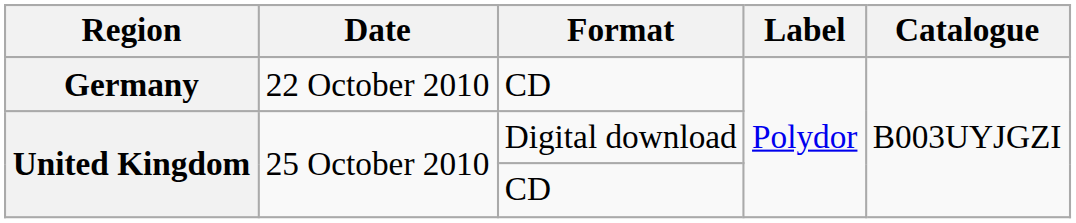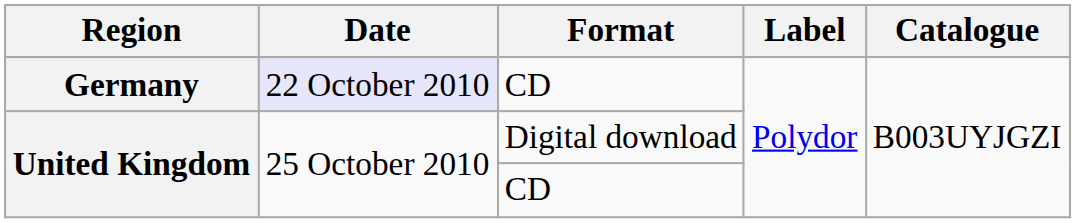(378, 83) no background -> (378, 83) lavender background
